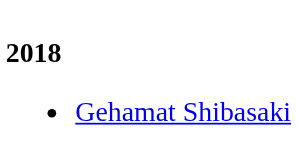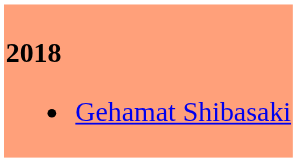(148, 83) no background -> (148, 83) lightsalmon background
